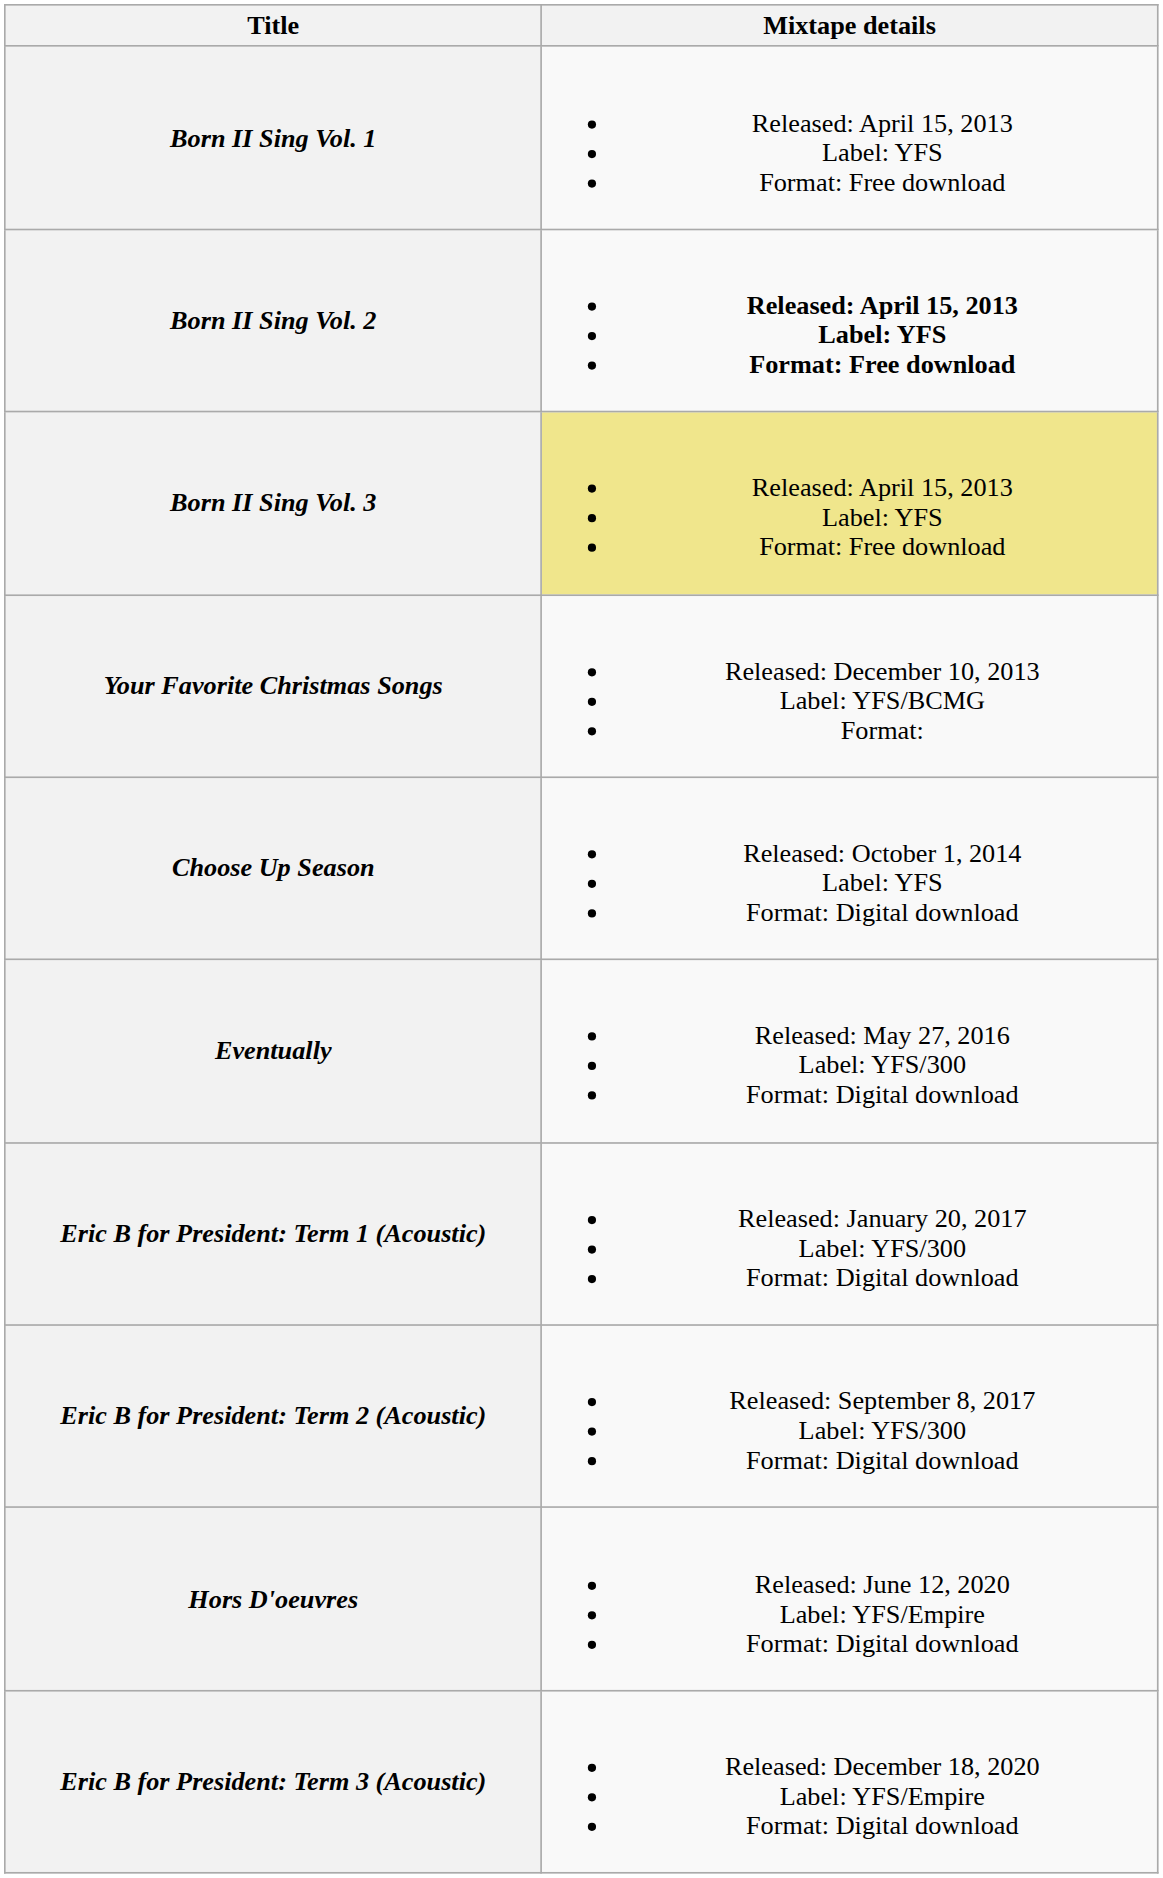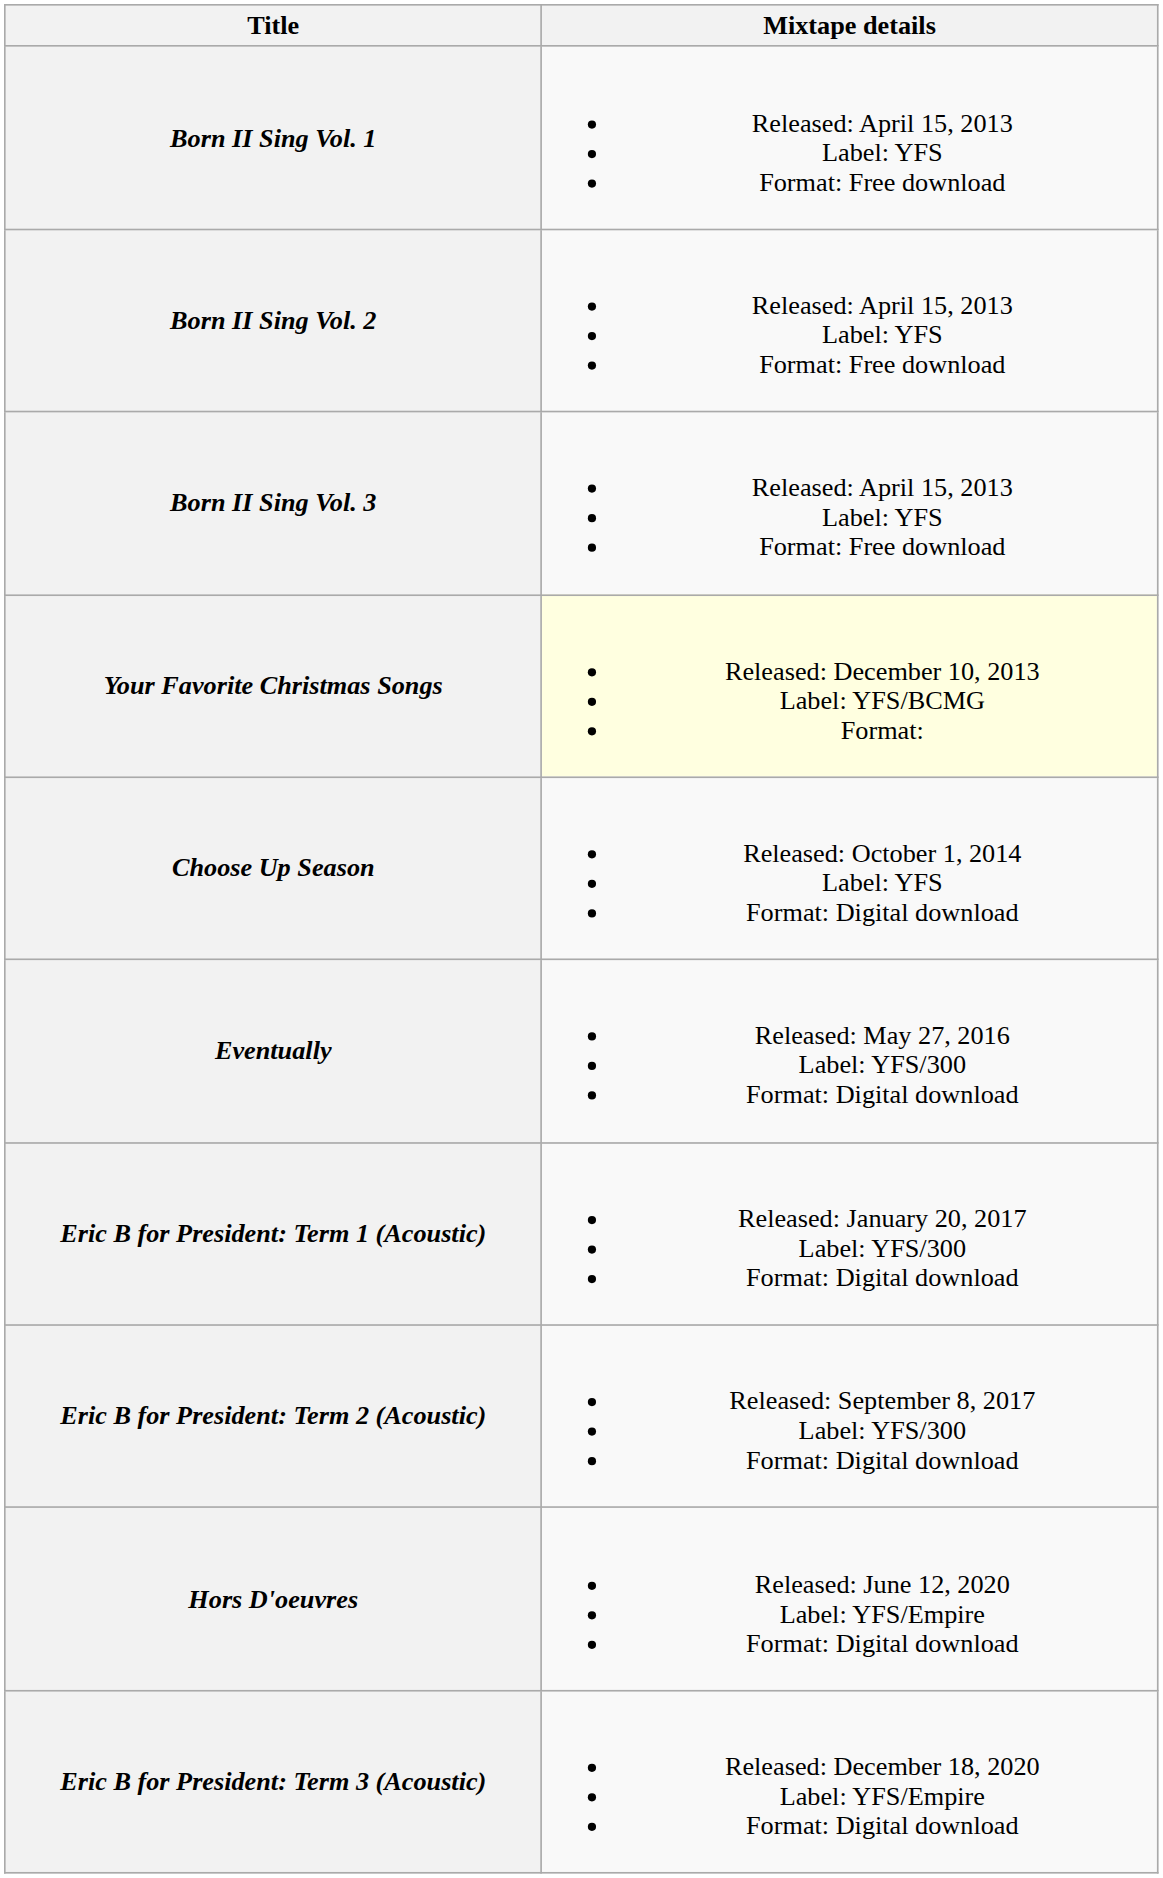(850, 335) bold -> (850, 335) normal
(850, 518) khaki background -> (850, 518) no background
(850, 700) no background -> (850, 700) lightyellow background
